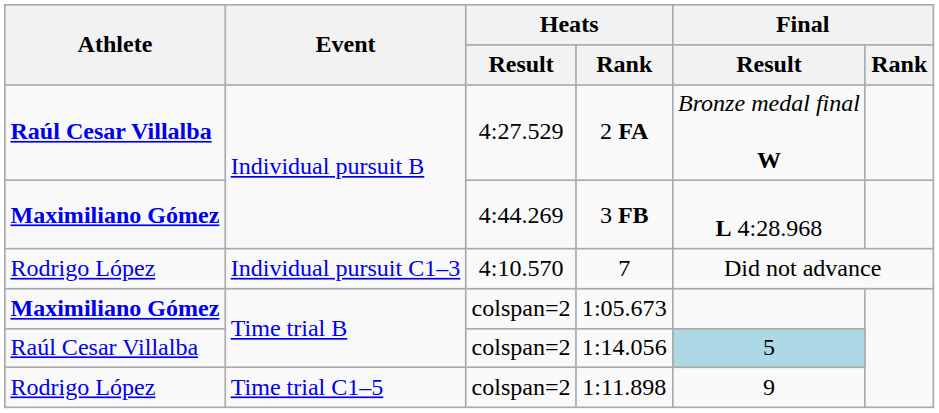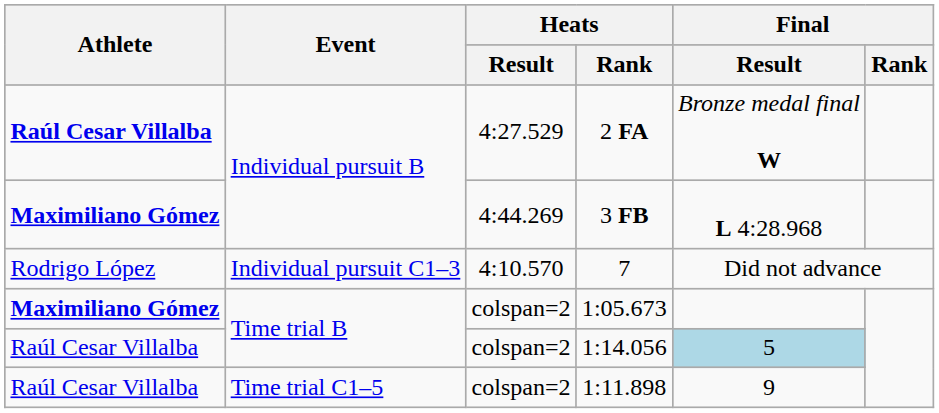(83, 387) Rodrigo López -> (104, 387) Raúl Cesar Villalba
